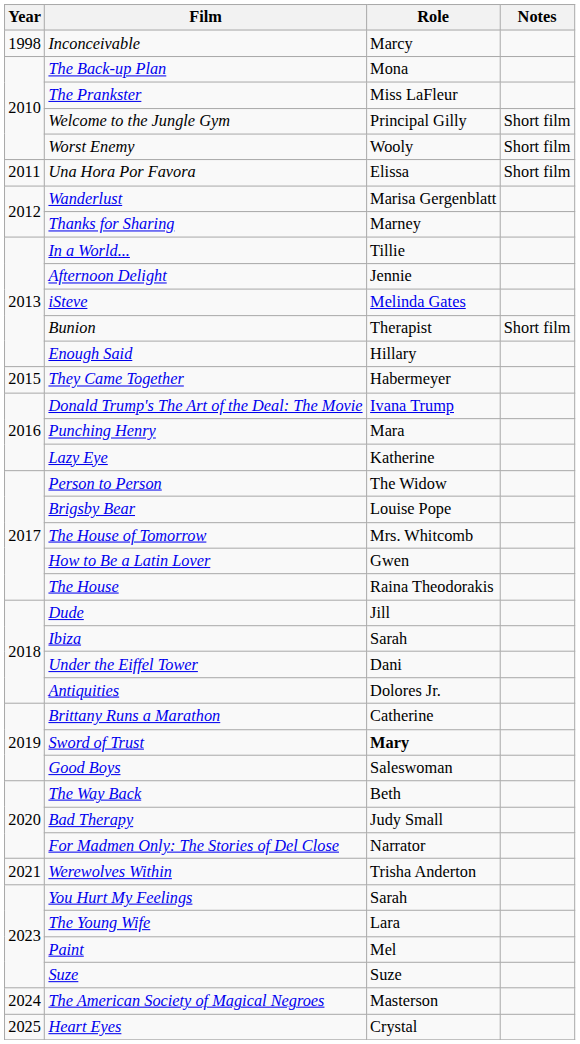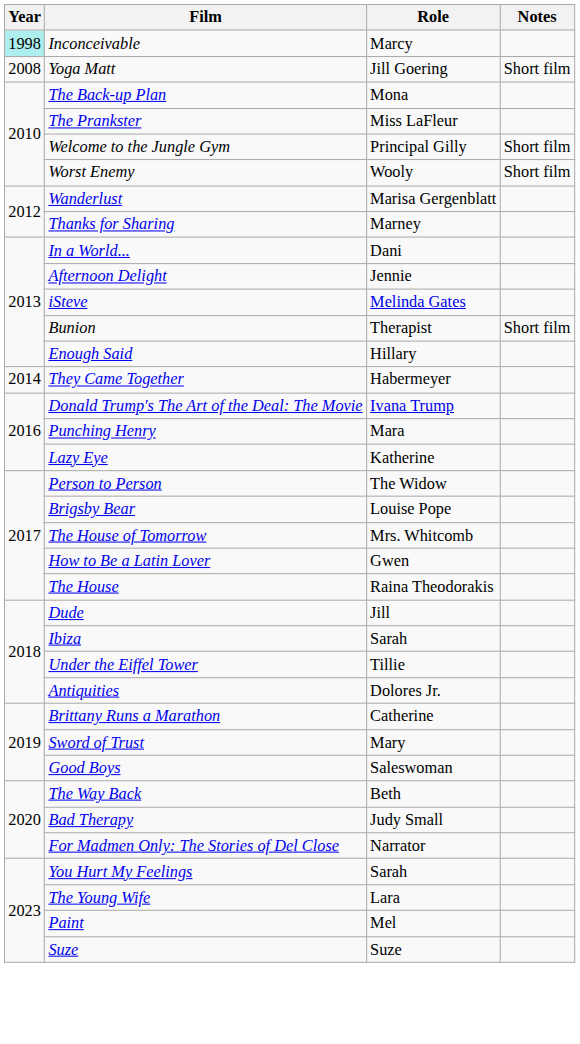(25, 43) no background -> (25, 43) paleturquoise background
+ row: (82, 69)
- row: (122, 172)
(388, 250) Tillie -> (386, 250) Dani
(25, 379) 2015 -> (25, 379) 2014
(386, 664) Dani -> (388, 664) Tillie
(390, 742) bold -> (388, 742) normal
- row: (110, 871)
- row: (186, 1000)
- row: (85, 1026)
